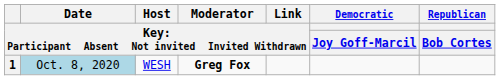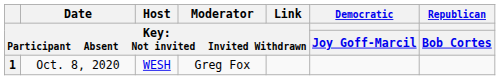(78, 65) lightblue background -> (78, 65) no background
(222, 65) bold -> (222, 65) normal
